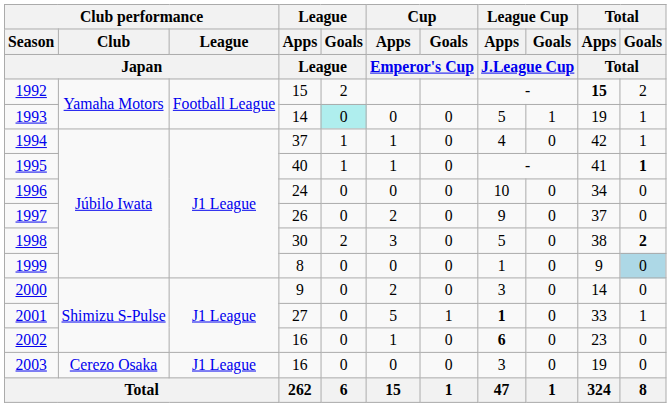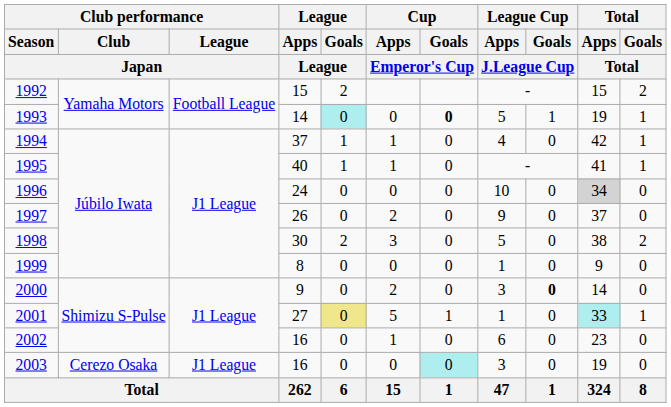(599, 91) bold -> (599, 91) normal
(449, 116) normal -> (449, 116) bold
(643, 166) bold -> (643, 166) normal
(599, 191) no background -> (599, 191) lightgrey background
(643, 240) bold -> (643, 240) normal
(643, 265) lightblue background -> (643, 265) no background
(552, 290) normal -> (552, 290) bold
(344, 315) no background -> (344, 315) khaki background
(502, 315) bold -> (502, 315) normal
(599, 315) no background -> (599, 315) paleturquoise background
(502, 340) bold -> (502, 340) normal
(449, 365) no background -> (449, 365) paleturquoise background
